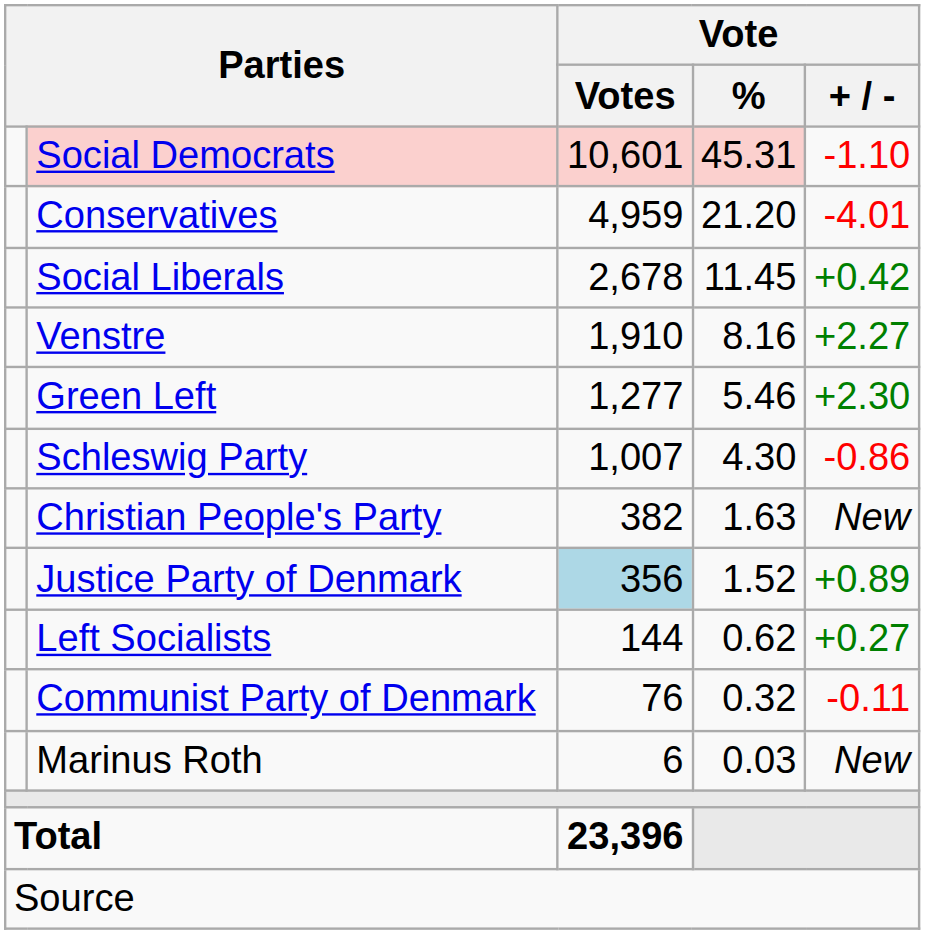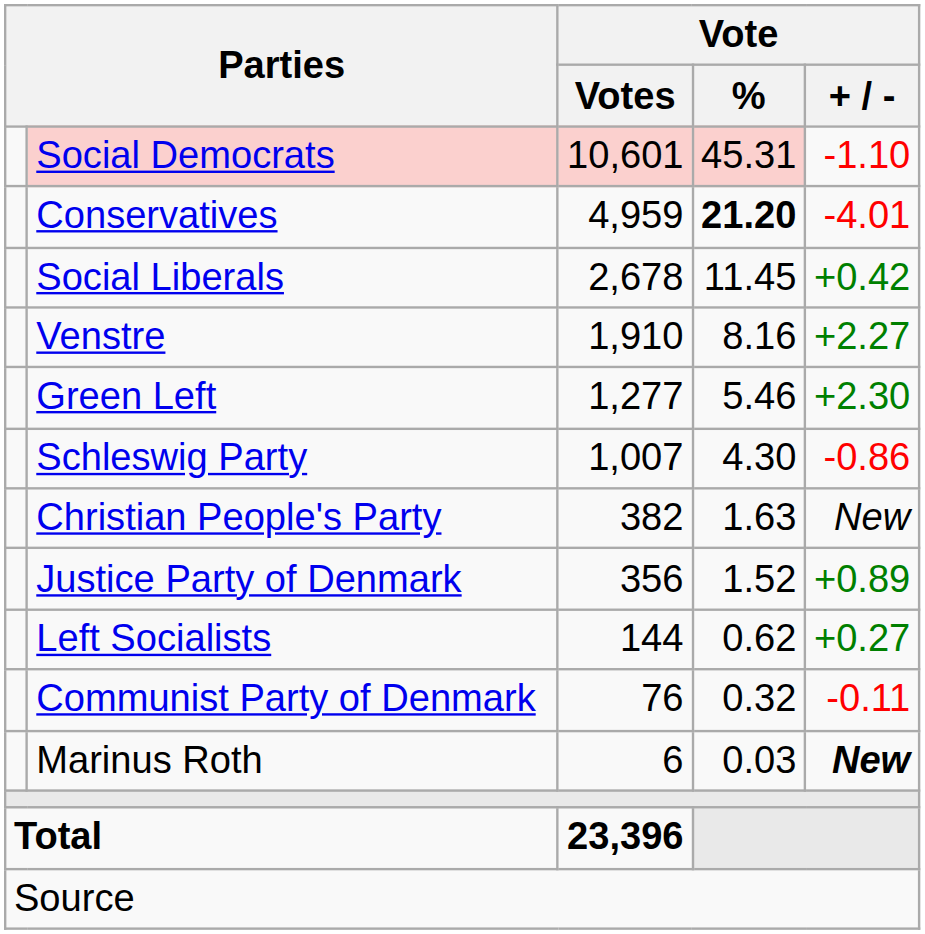(749, 215) normal -> (749, 215) bold
(652, 578) lightblue background -> (652, 578) no background
(872, 759) normal -> (871, 759) bold
